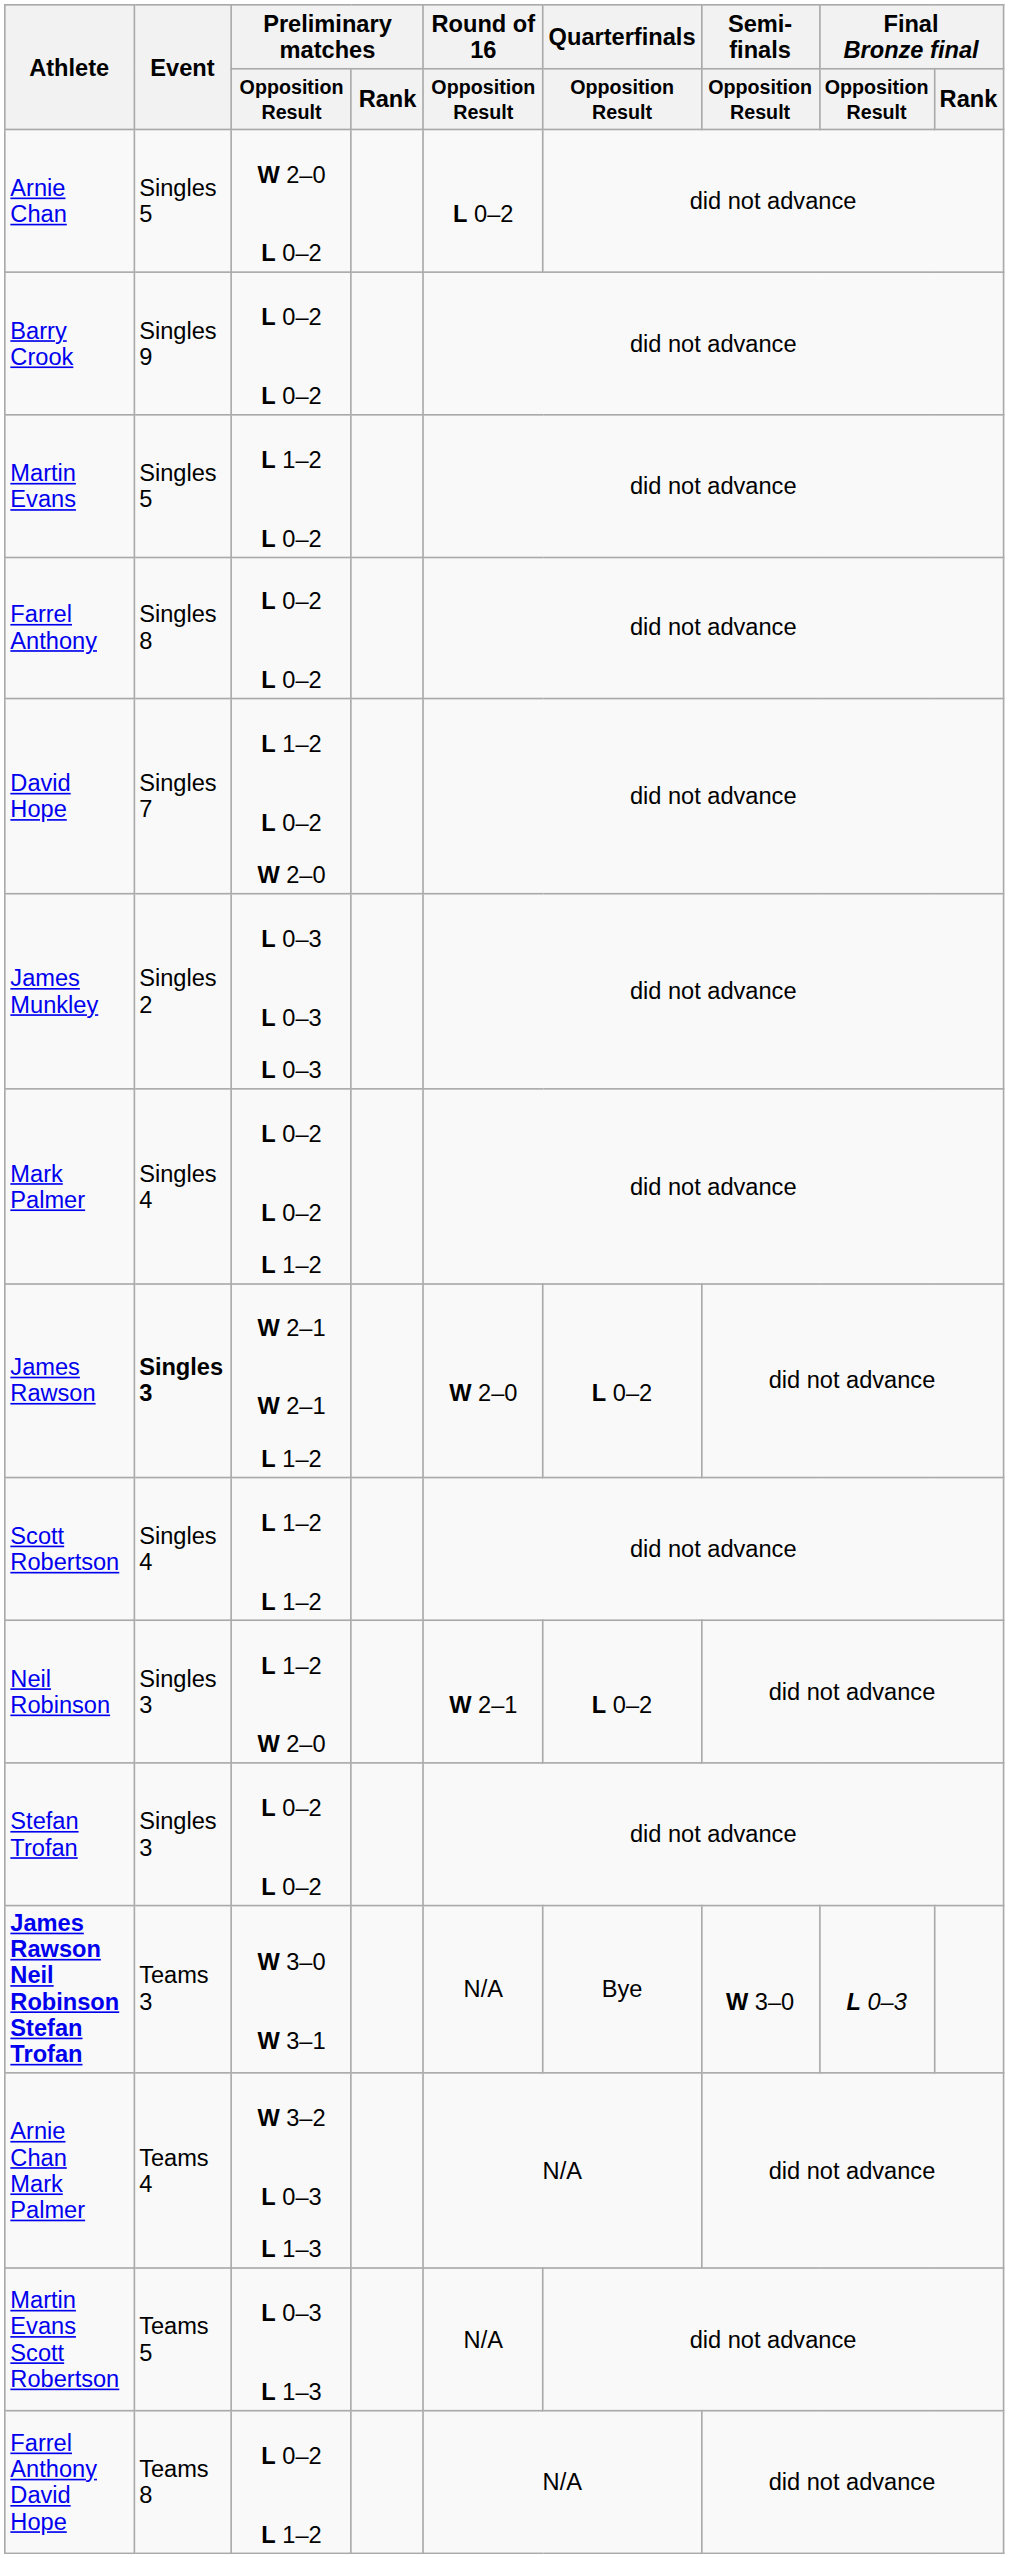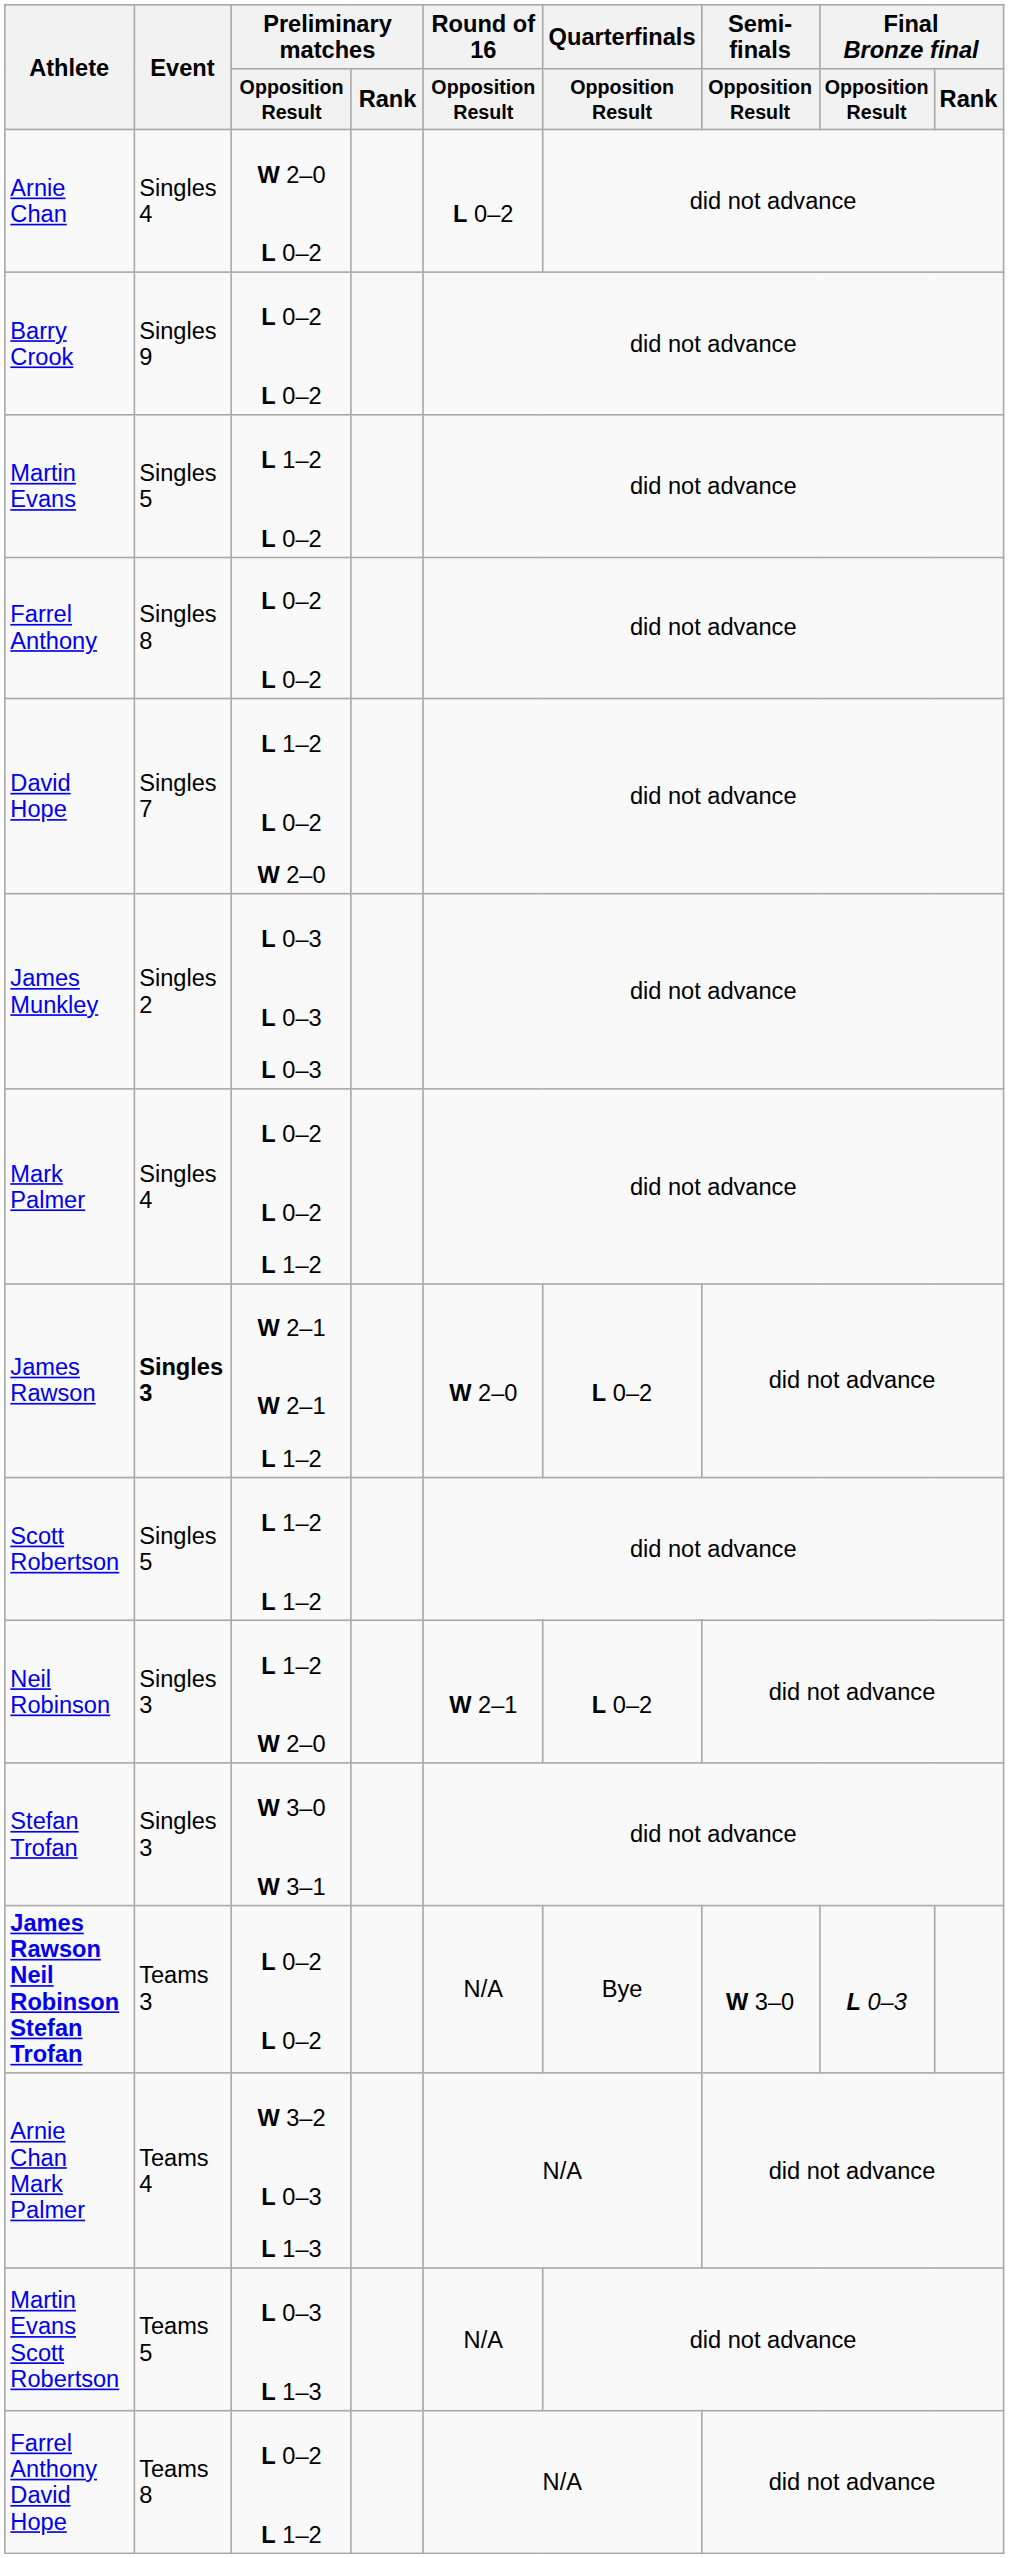(178, 201) Singles 5 -> (178, 201) Singles 4
(178, 1550) Singles 4 -> (178, 1550) Singles 5
(292, 1847) L 0–2 L 0–2 -> (291, 1847) W 3–0 W 3–1
(291, 2003) W 3–0 W 3–1 -> (292, 2003) L 0–2 L 0–2
